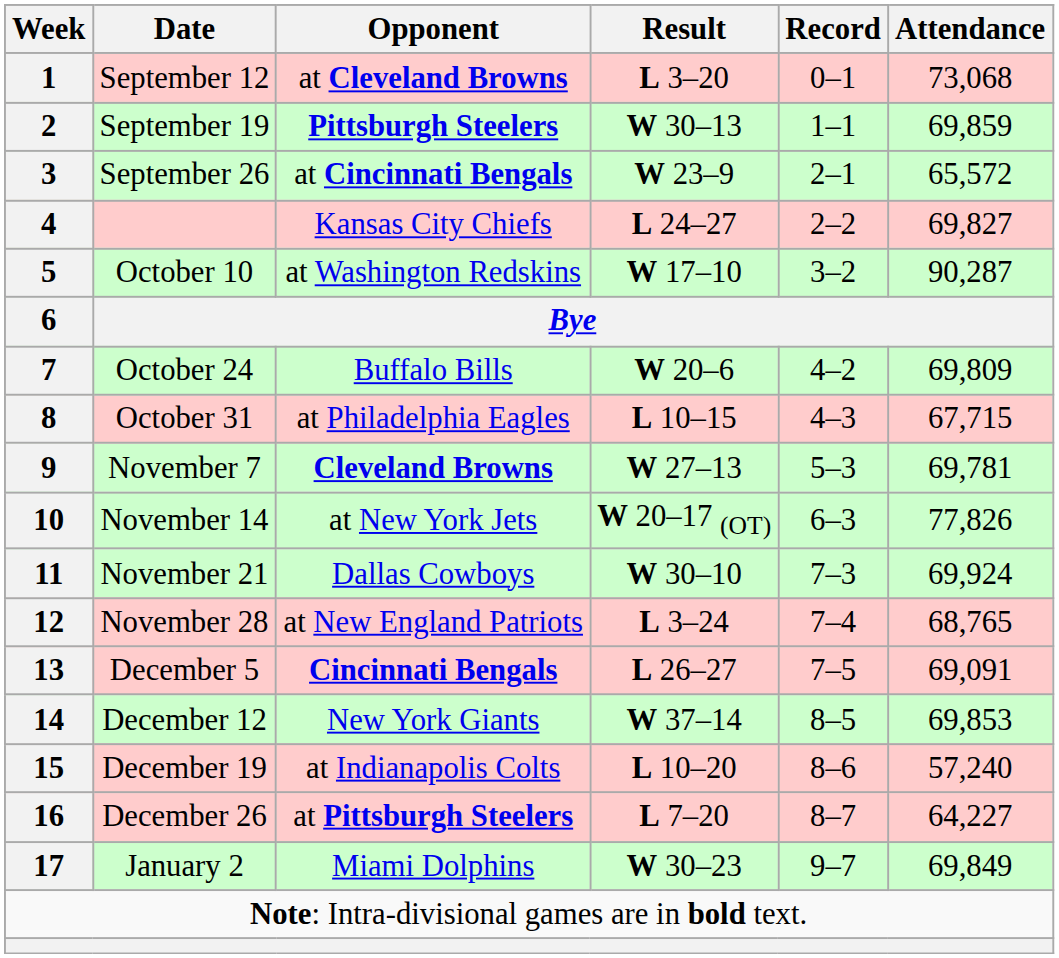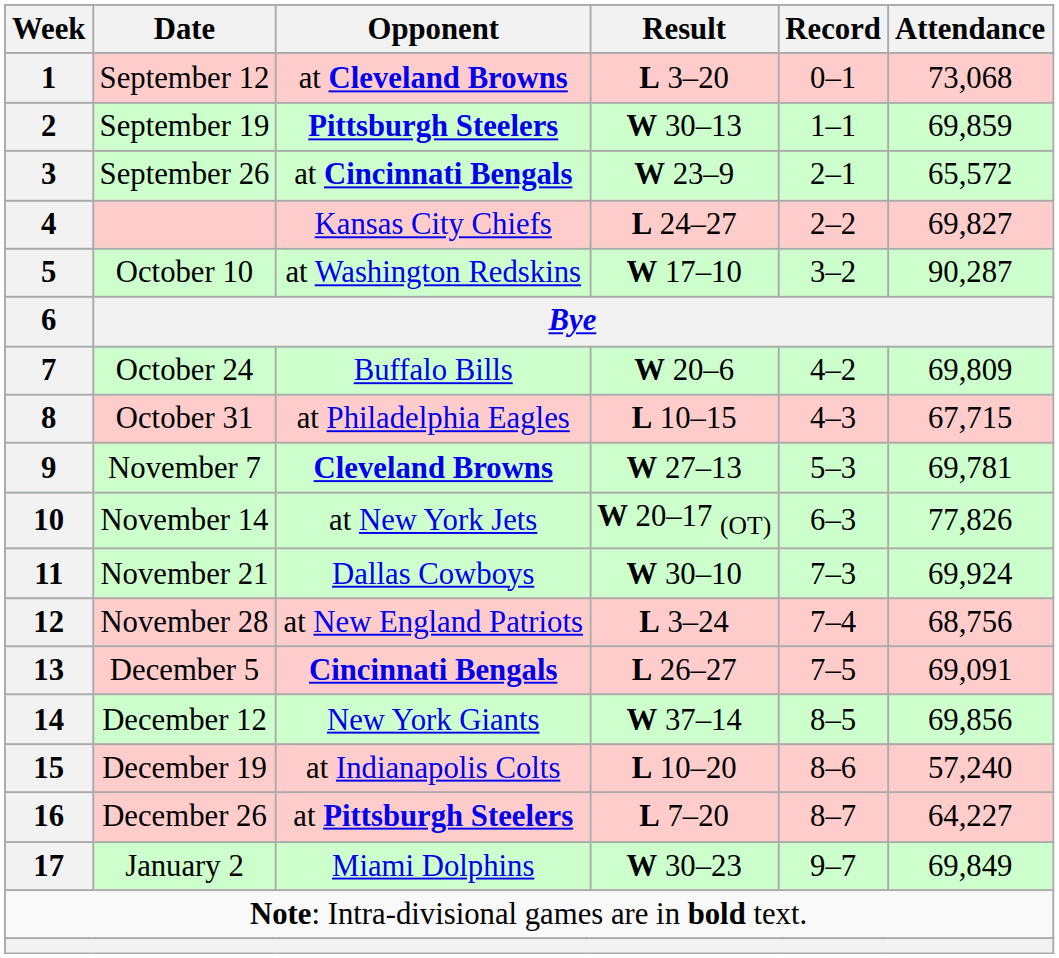(970, 621) 68,765 -> (970, 621) 68,756
(970, 718) 69,853 -> (970, 718) 69,856
